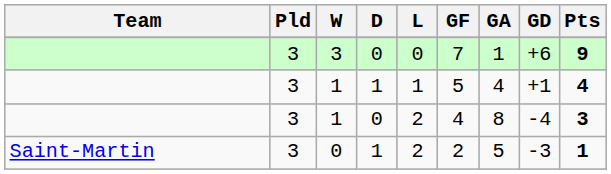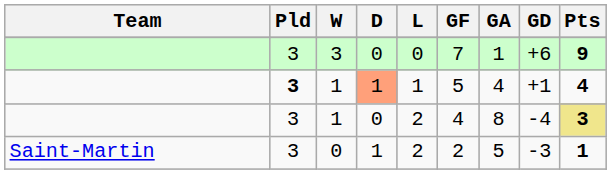(293, 87) normal -> (293, 87) bold
(377, 87) no background -> (377, 87) lightsalmon background
(582, 120) no background -> (582, 120) khaki background
